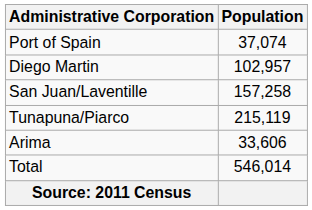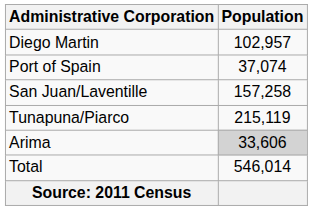rows swapped: (55, 42) <-> (54, 67)
(262, 142) no background -> (262, 142) lightgrey background
